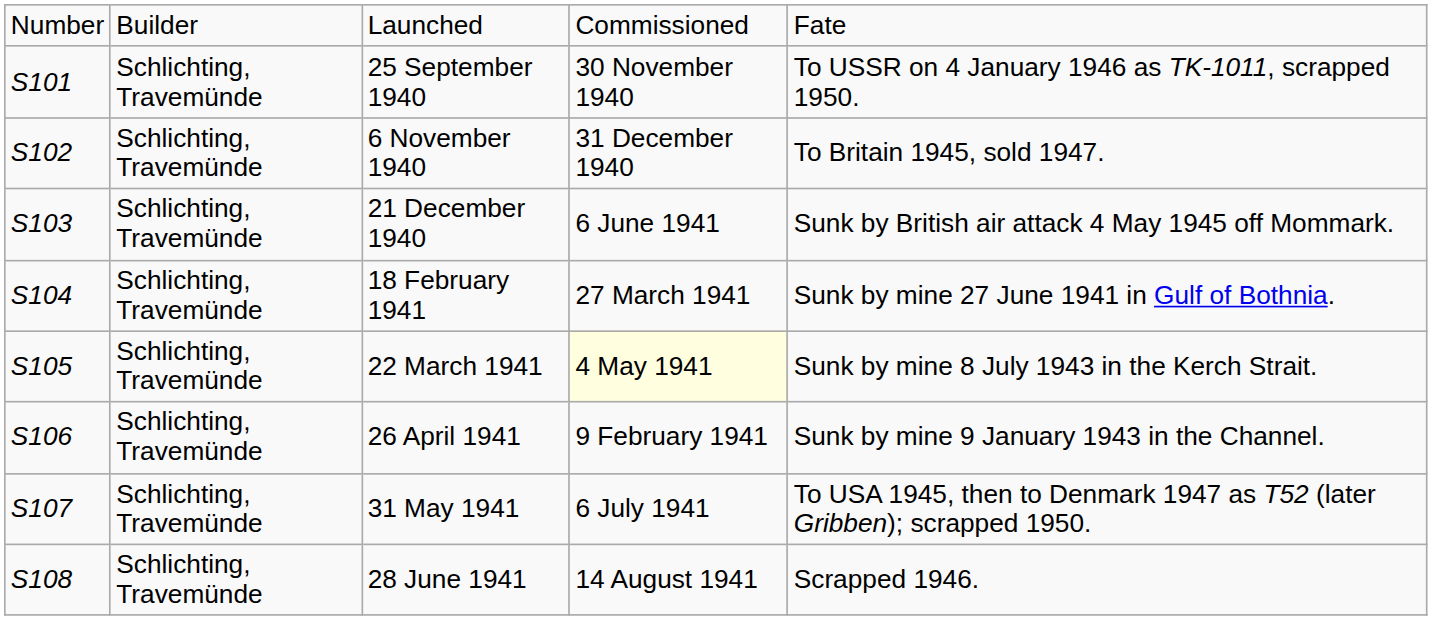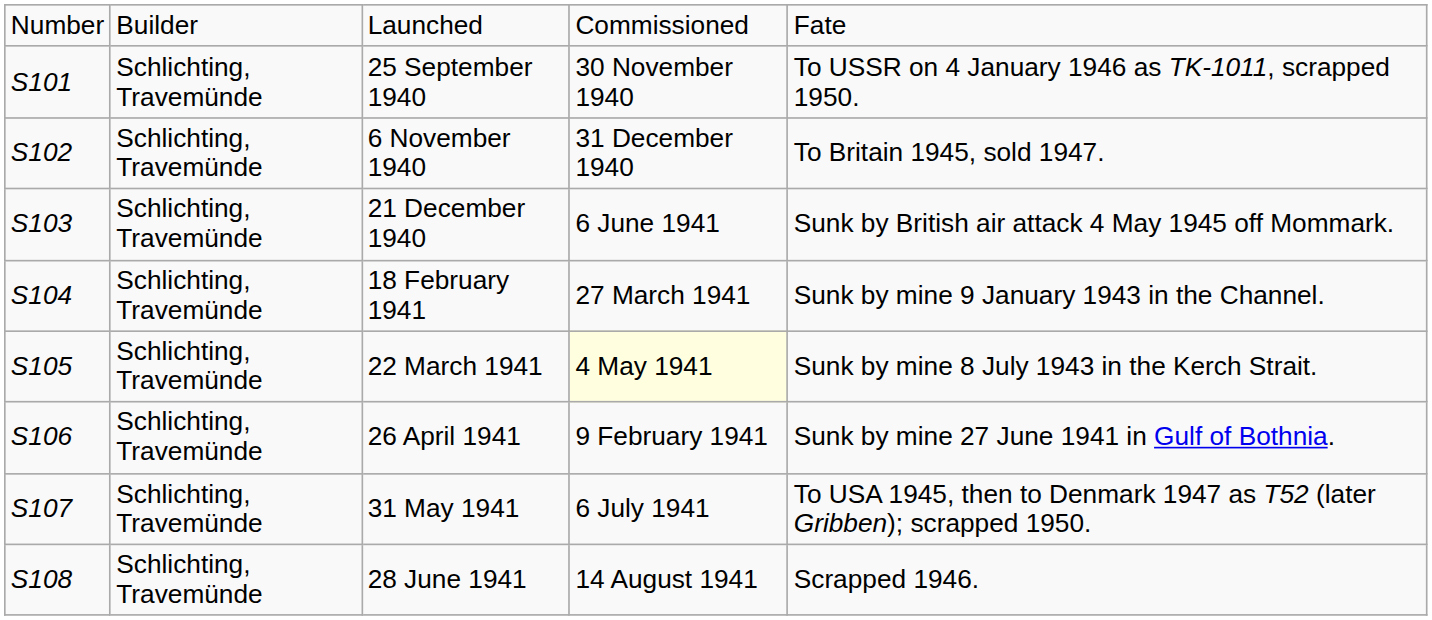(1064, 295) Sunk by mine 27 June 1941 in Gulf of Bothnia. -> (1059, 295) Sunk by mine 9 January 1943 in the Channel.
(1059, 437) Sunk by mine 9 January 1943 in the Channel. -> (1064, 437) Sunk by mine 27 June 1941 in Gulf of Bothnia.
